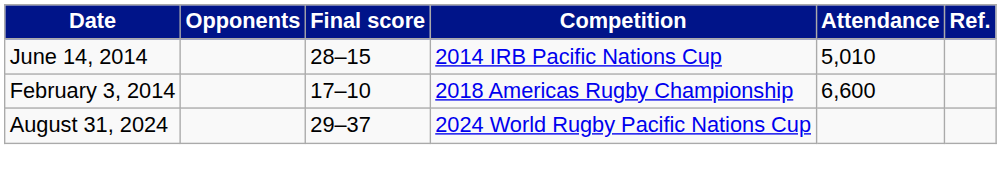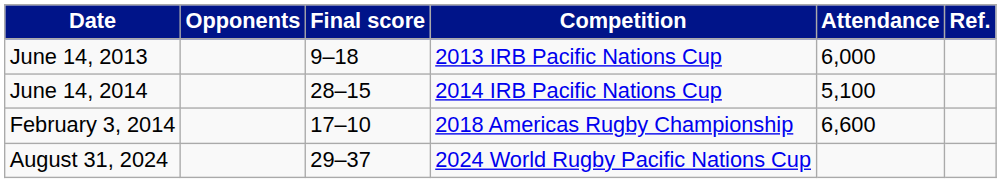+ row: (79, 56)
(848, 56) 5,010 -> (848, 90) 5,100
